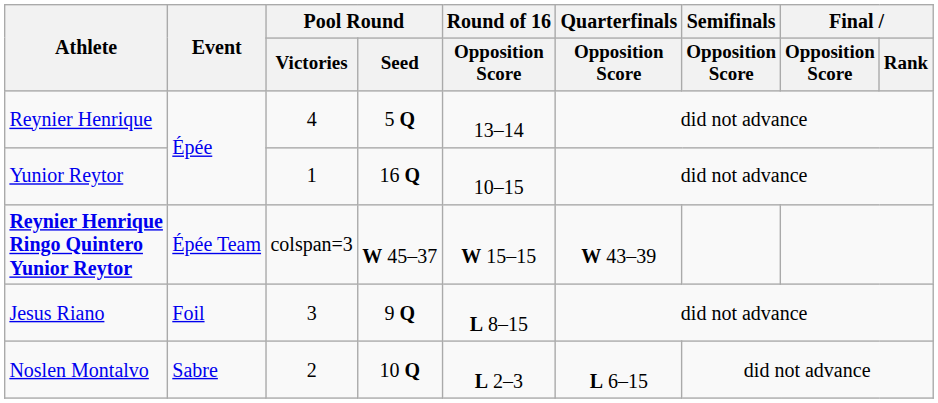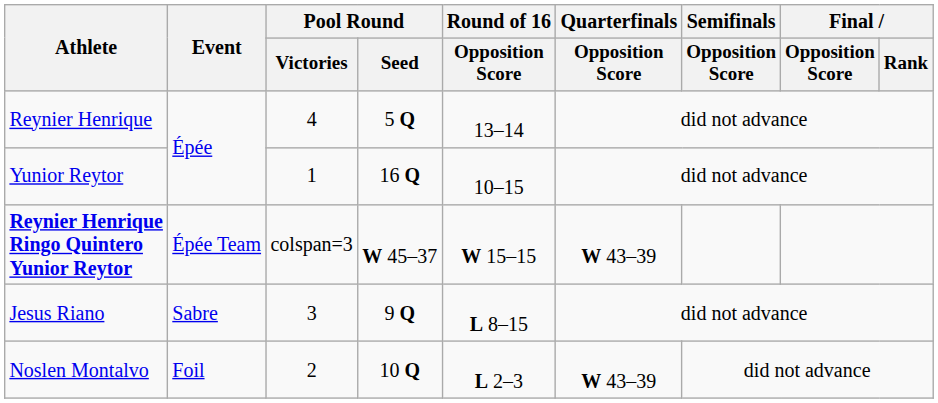(188, 313) Foil -> (195, 313) Sabre
(195, 369) Sabre -> (188, 369) Foil
(619, 381) L 6–15 -> (619, 381) W 43–39
